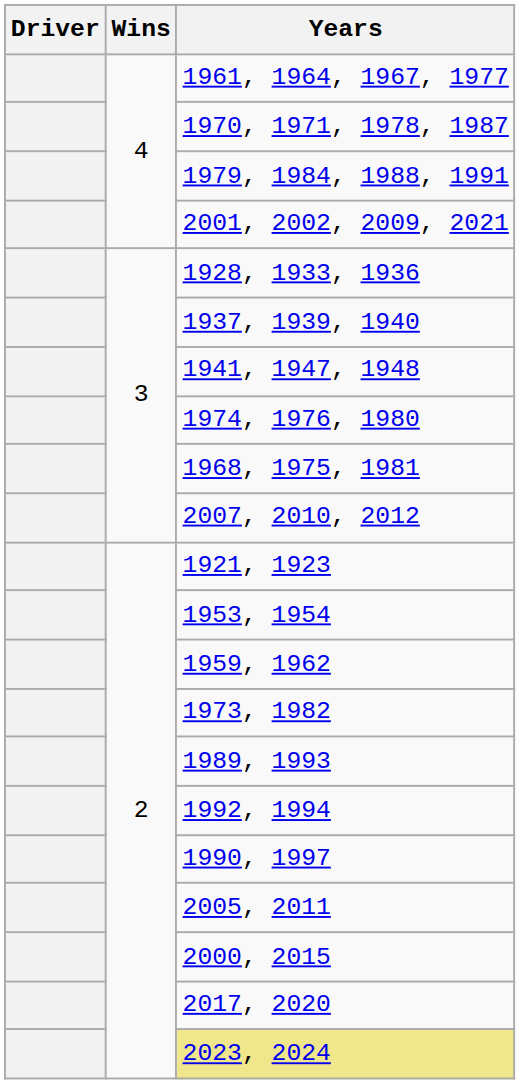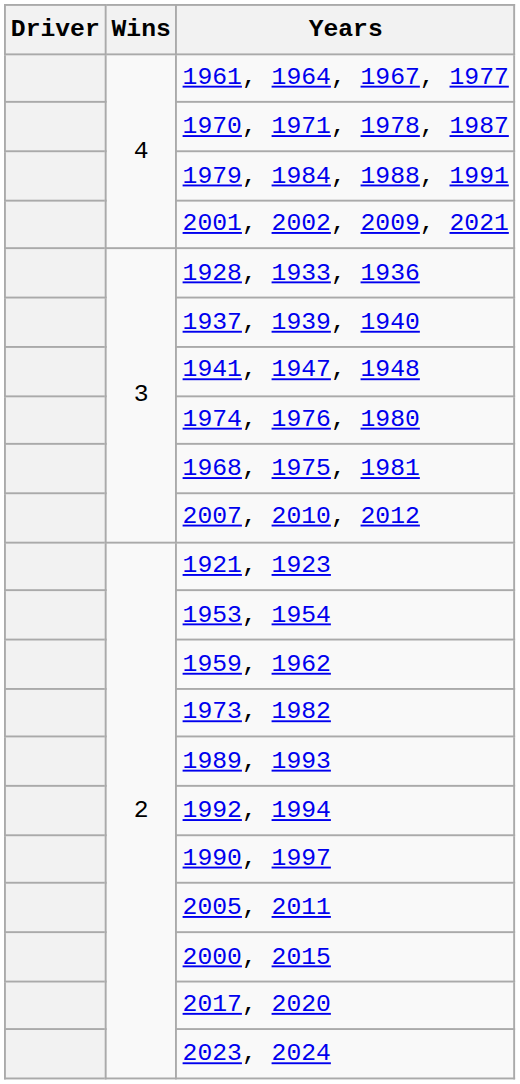(257, 1054) khaki background -> (257, 1054) no background
